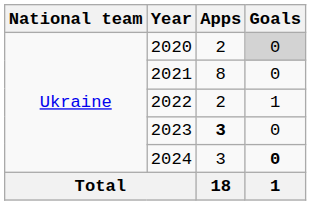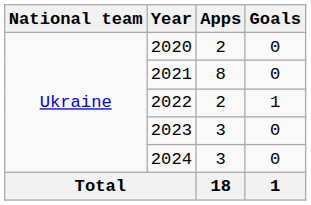(275, 47) lightgrey background -> (275, 47) no background
(221, 131) bold -> (221, 131) normal
(275, 158) bold -> (275, 158) normal
